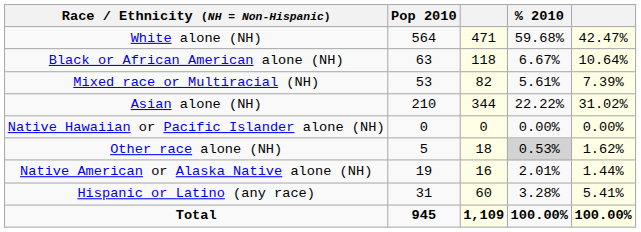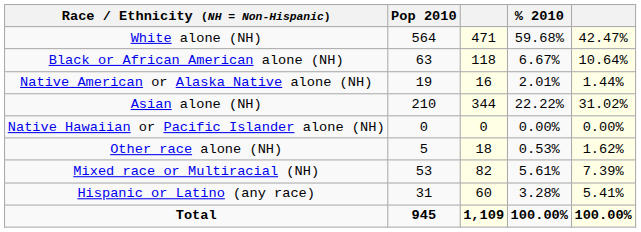rows swapped: (196, 171) <-> (196, 82)
(539, 149) lightgrey background -> (539, 149) no background
